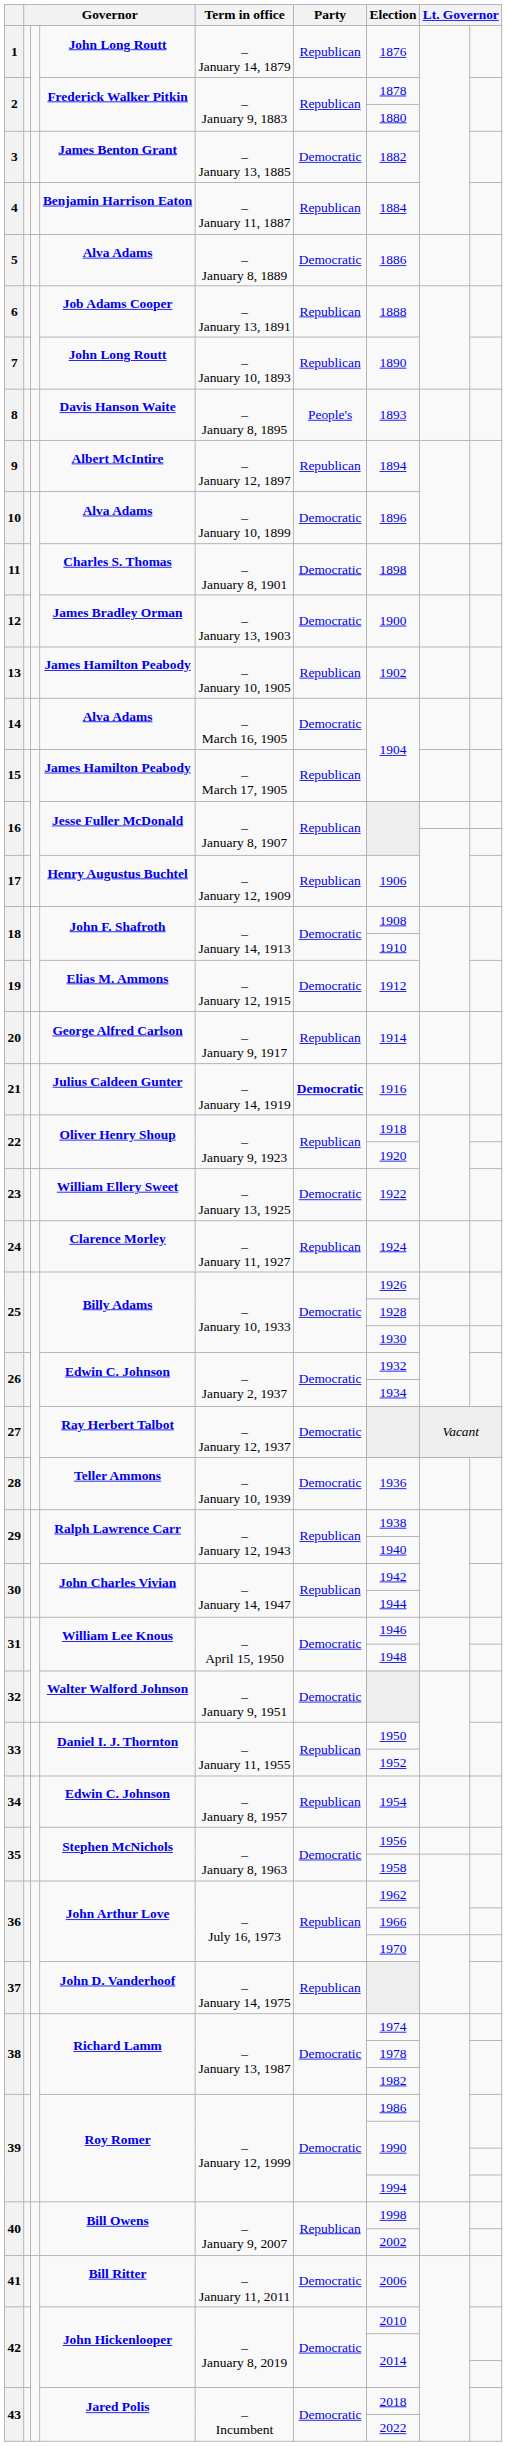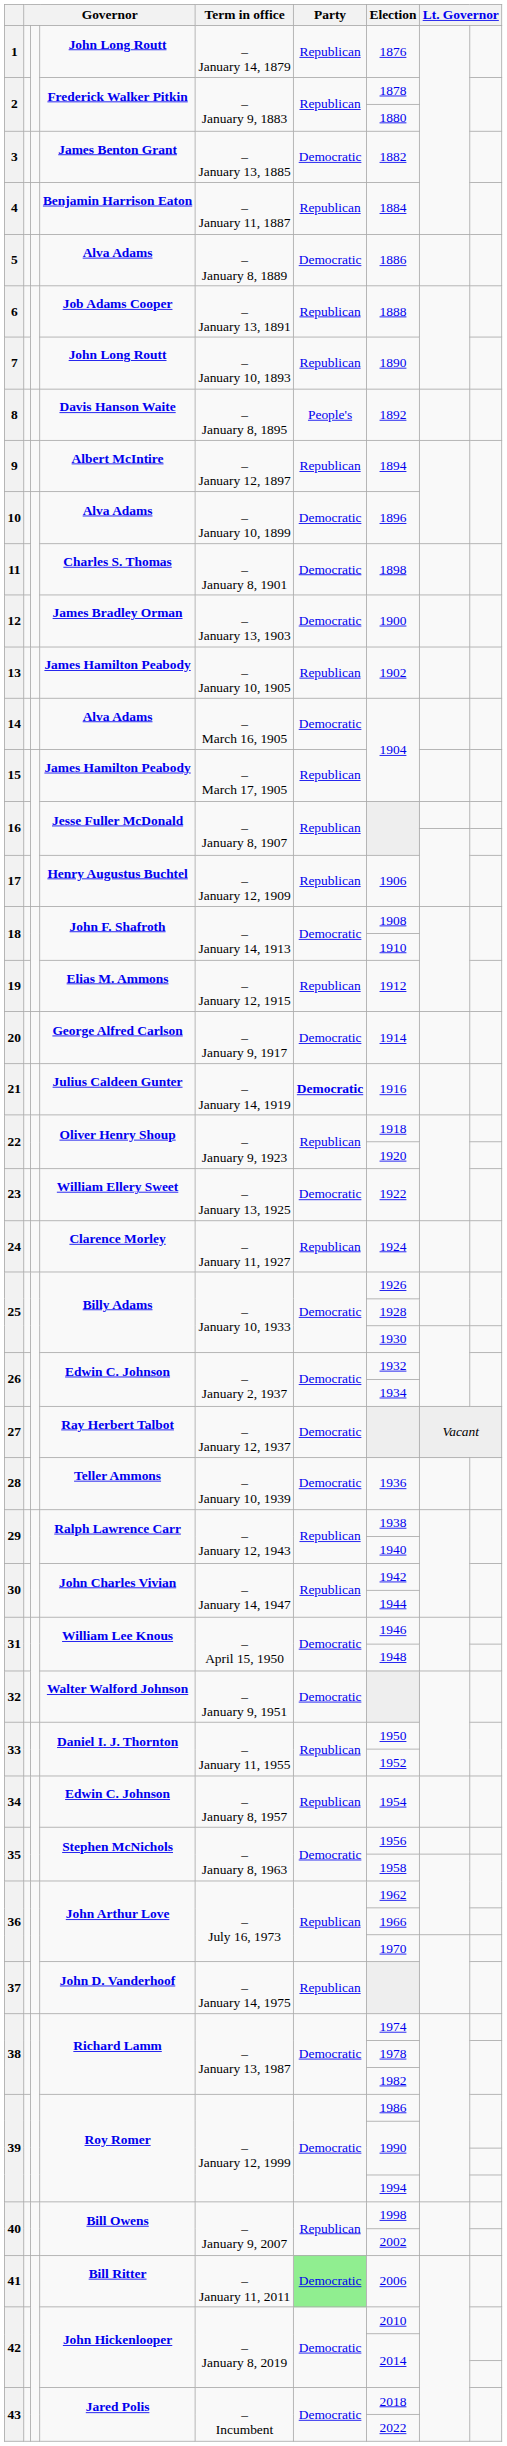(393, 414) 1893 -> (393, 414) 1892
(330, 986) Democratic -> (330, 986) Republican
(330, 1037) Republican -> (330, 1037) Democratic
(330, 2281) no background -> (330, 2281) lightgreen background
